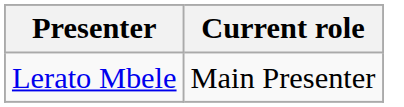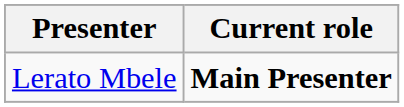(283, 76) normal -> (291, 76) bold
